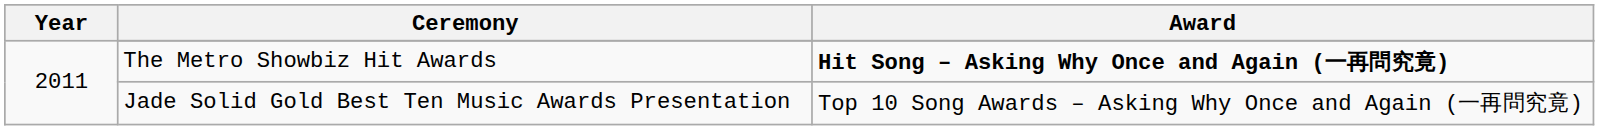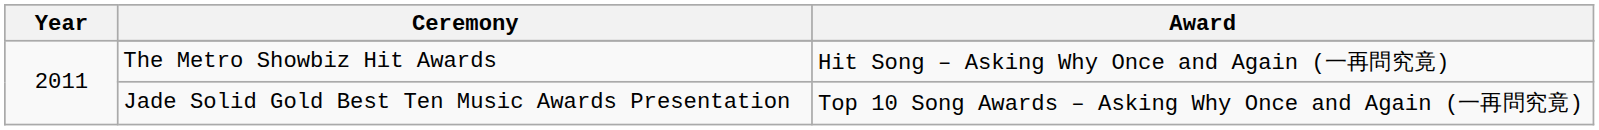(1134, 63) bold -> (1134, 63) normal
